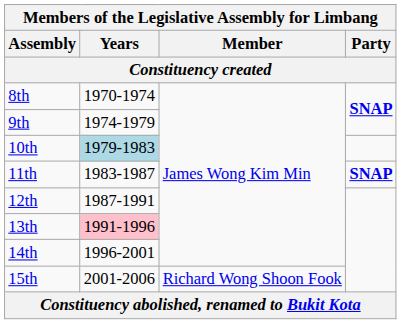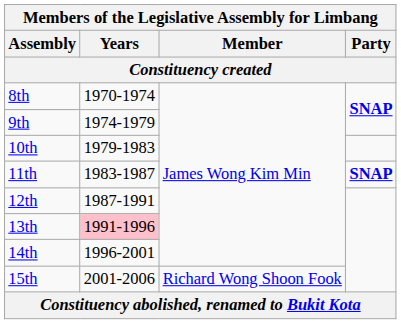(119, 148) lightblue background -> (119, 148) no background
